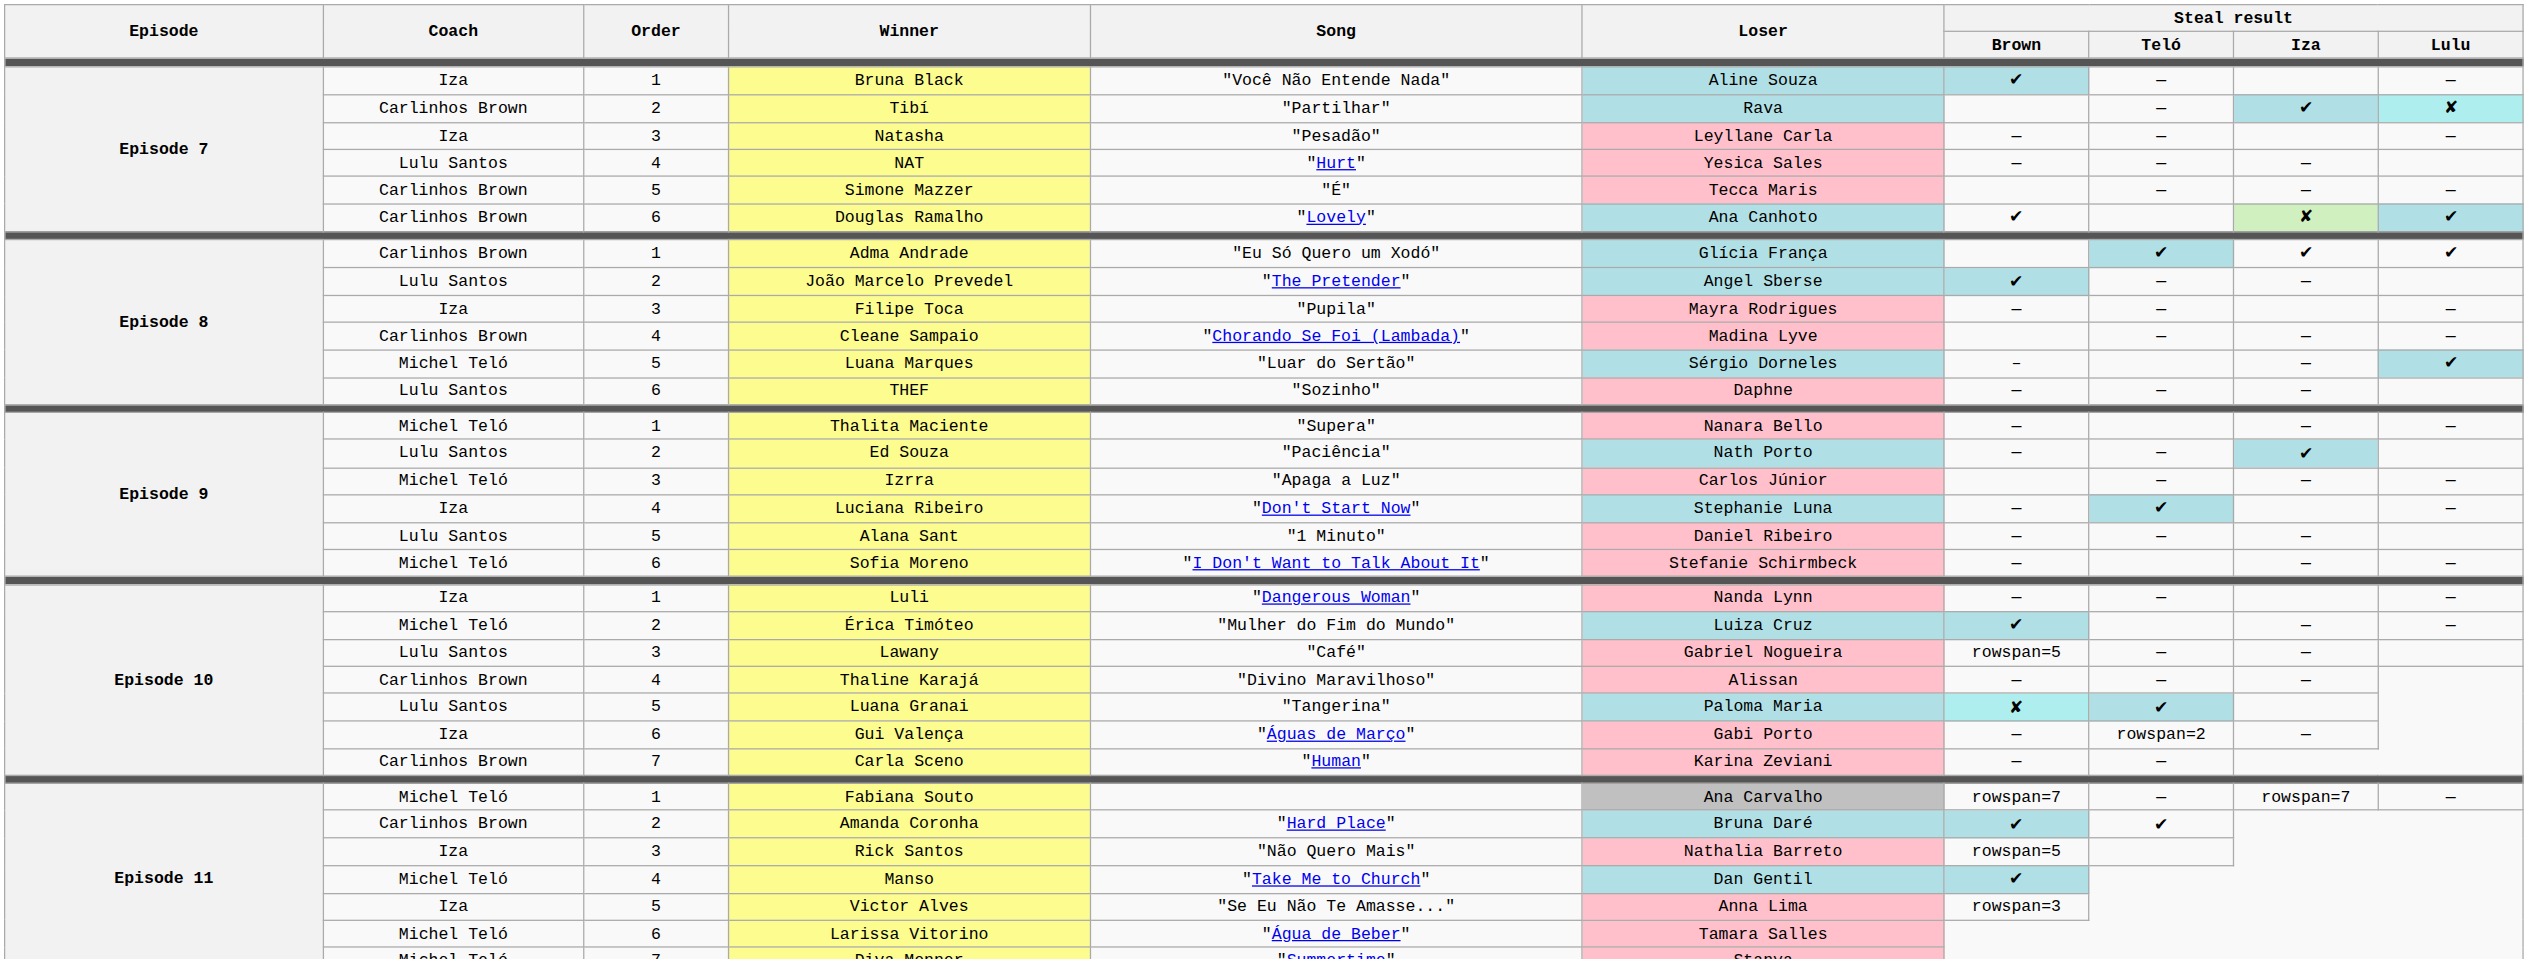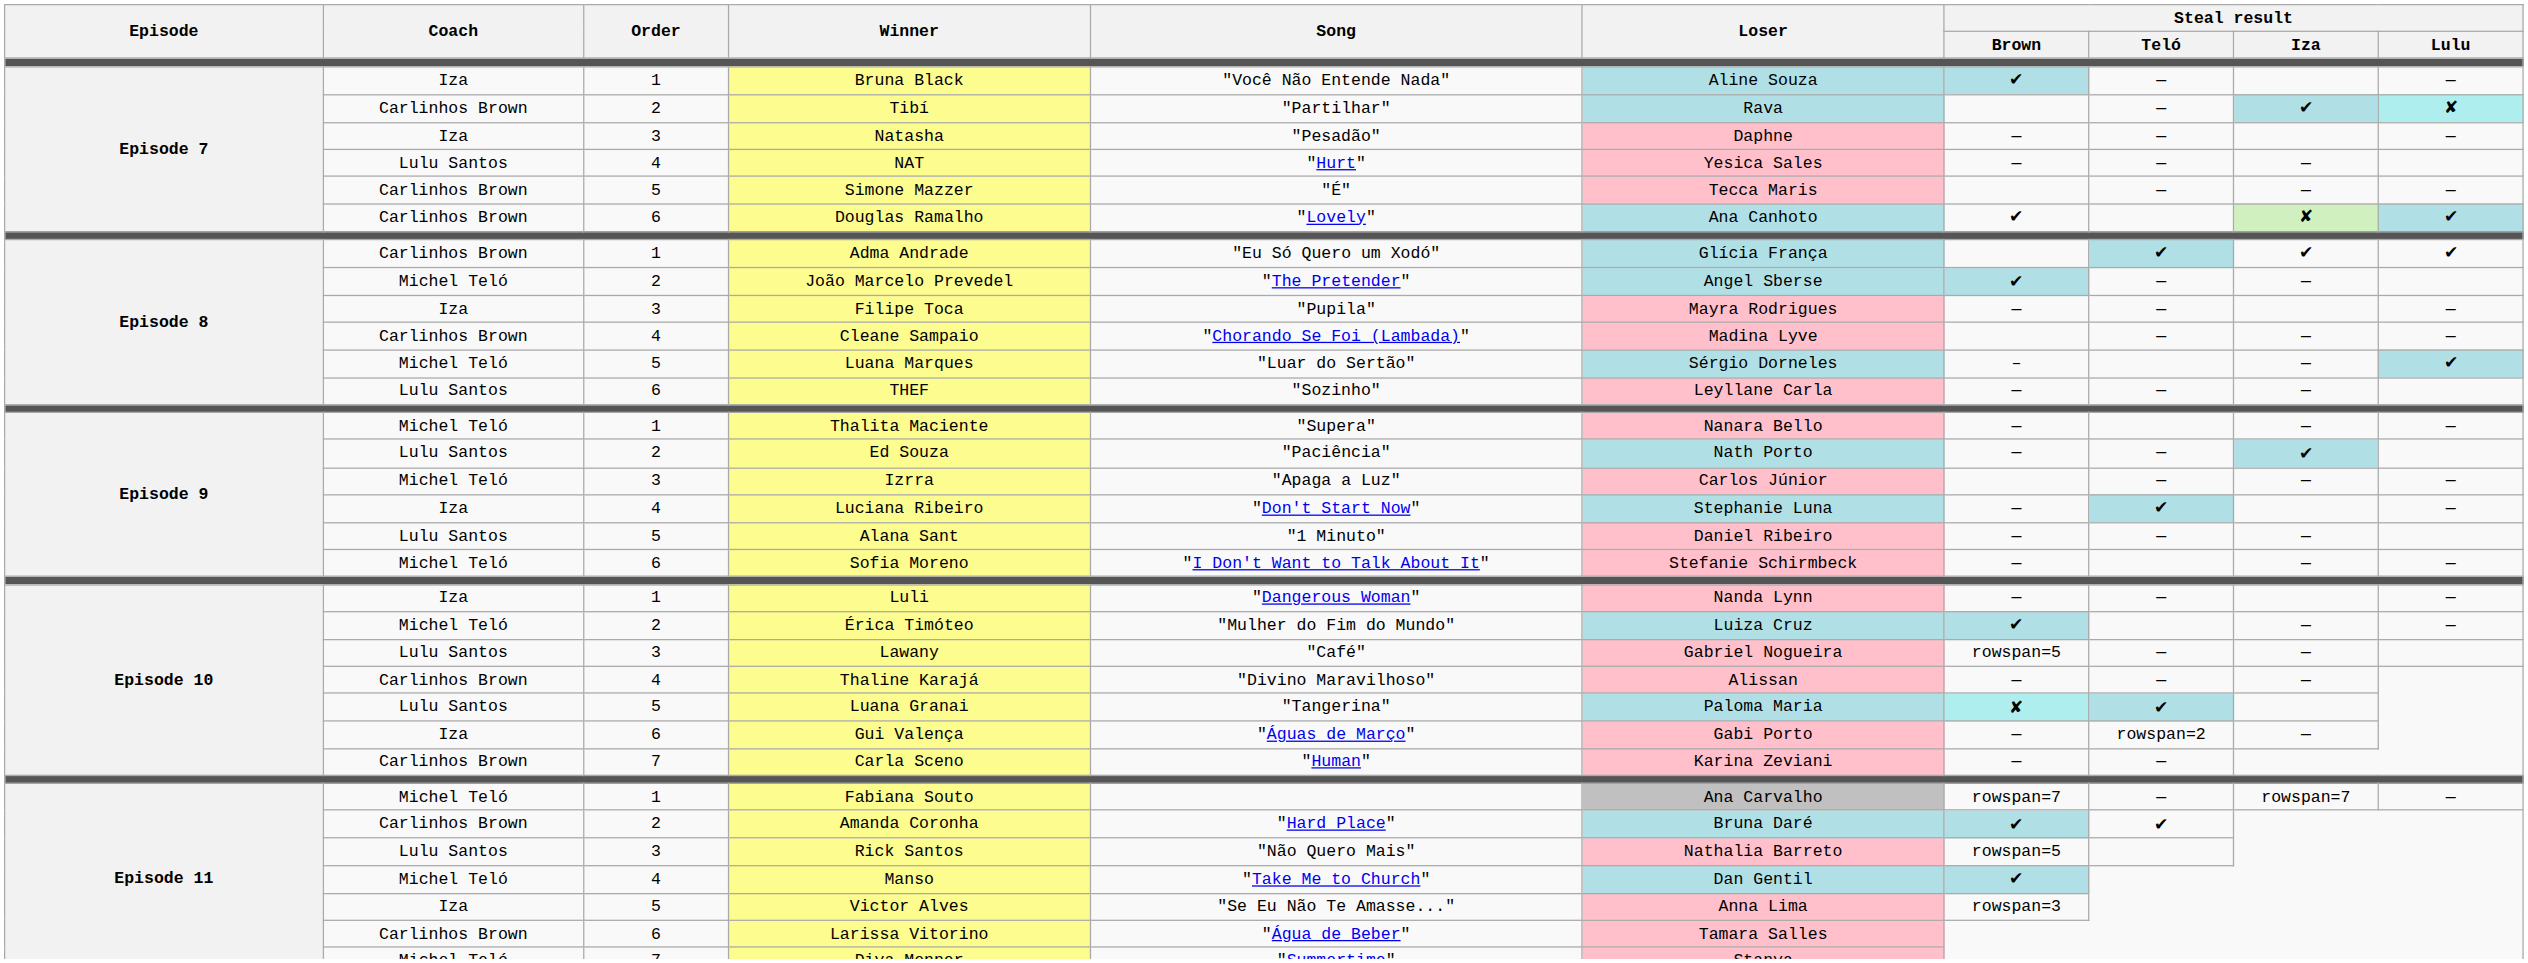(1763, 136) Leyllane Carla -> (1763, 136) Daphne
(453, 282) Lulu Santos -> (453, 282) Michel Teló
(1763, 391) Daphne -> (1763, 391) Leyllane Carla
(453, 852) Iza -> (453, 852) Lulu Santos
(453, 934) Michel Teló -> (453, 934) Carlinhos Brown
